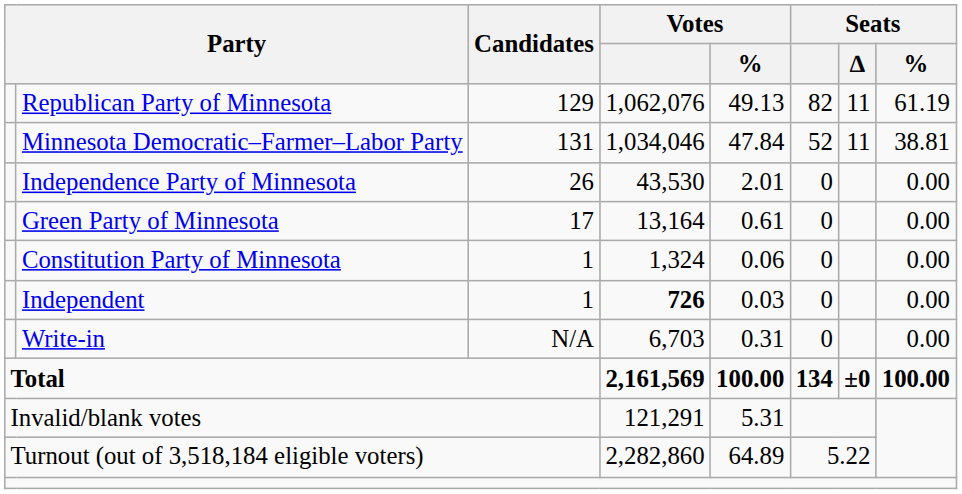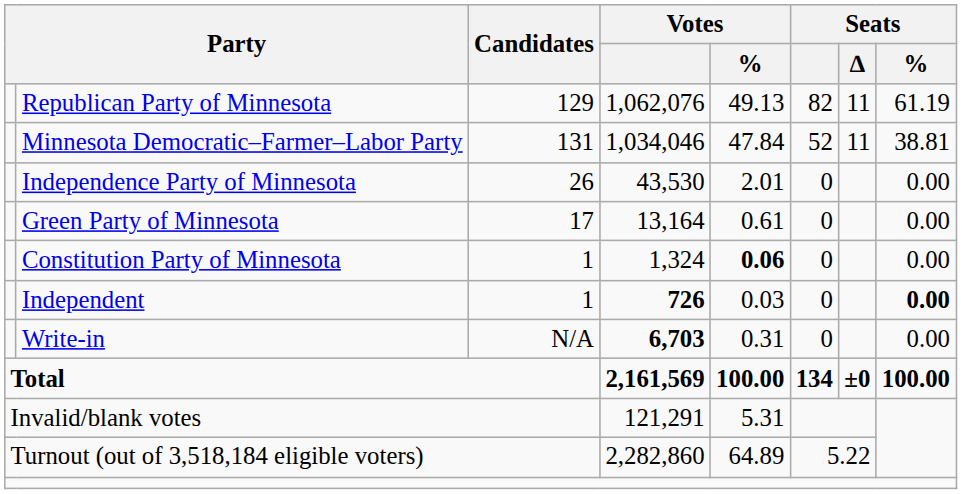(763, 260) normal -> (763, 260) bold
(928, 299) normal -> (928, 299) bold
(677, 338) normal -> (677, 338) bold
